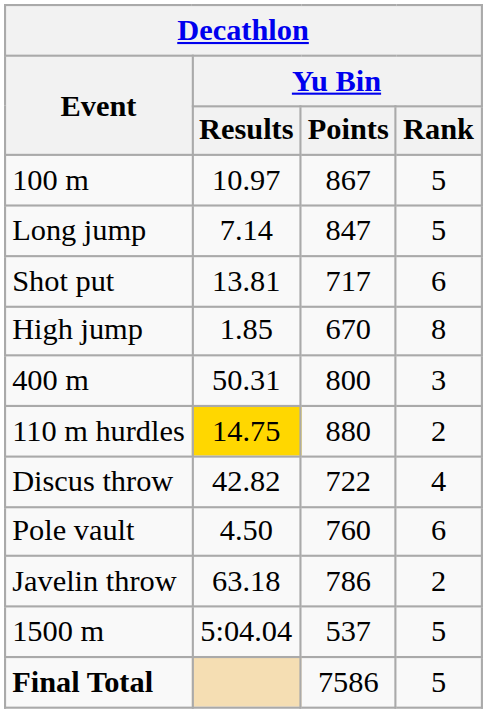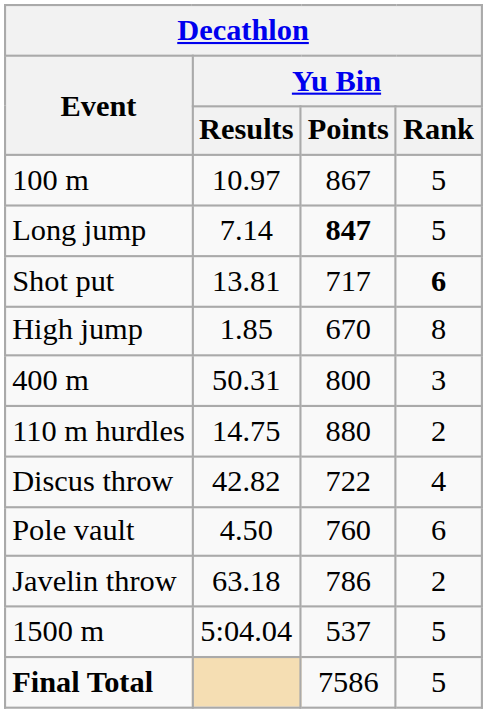(348, 230) normal -> (348, 230) bold
(438, 280) normal -> (438, 280) bold
(246, 430) gold background -> (246, 430) no background
